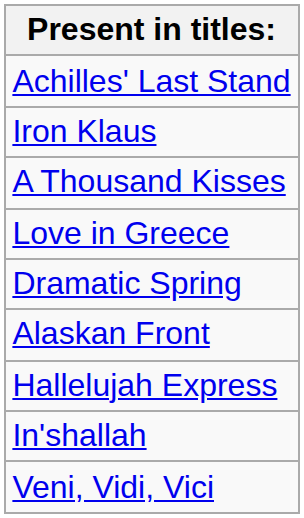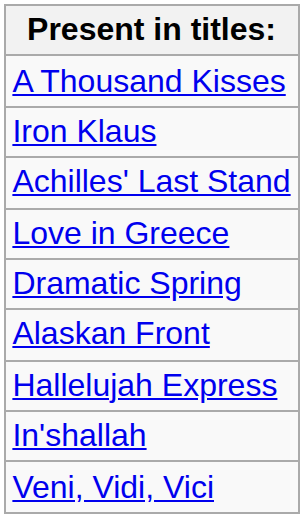(152, 80) Achilles' Last Stand -> (149, 80) A Thousand Kisses
(149, 182) A Thousand Kisses -> (152, 182) Achilles' Last Stand
